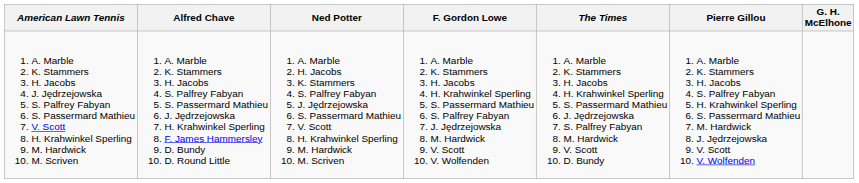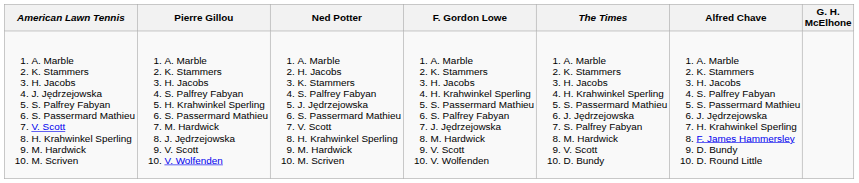columns swapped: (736, 17) <-> (204, 17)
